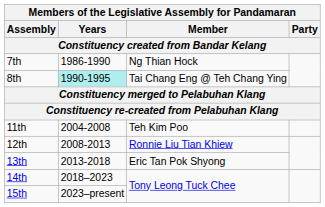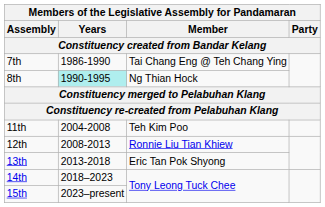(163, 62) Ng Thian Hock -> (208, 62) Tai Chang Eng @ Teh Chang Ying
(208, 78) Tai Chang Eng @ Teh Chang Ying -> (163, 78) Ng Thian Hock
